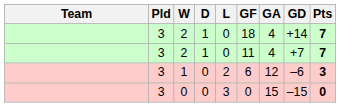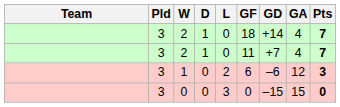columns swapped: (272, 14) <-> (297, 14)
